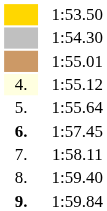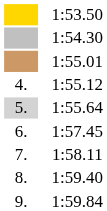(21, 84) lightyellow background -> (21, 84) no background
(21, 107) no background -> (21, 107) lightgrey background
(21, 131) bold -> (21, 131) normal
(21, 201) bold -> (21, 201) normal
